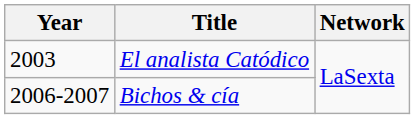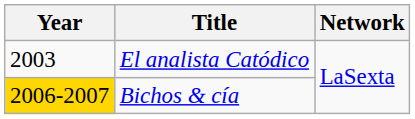(60, 95) no background -> (60, 95) gold background
